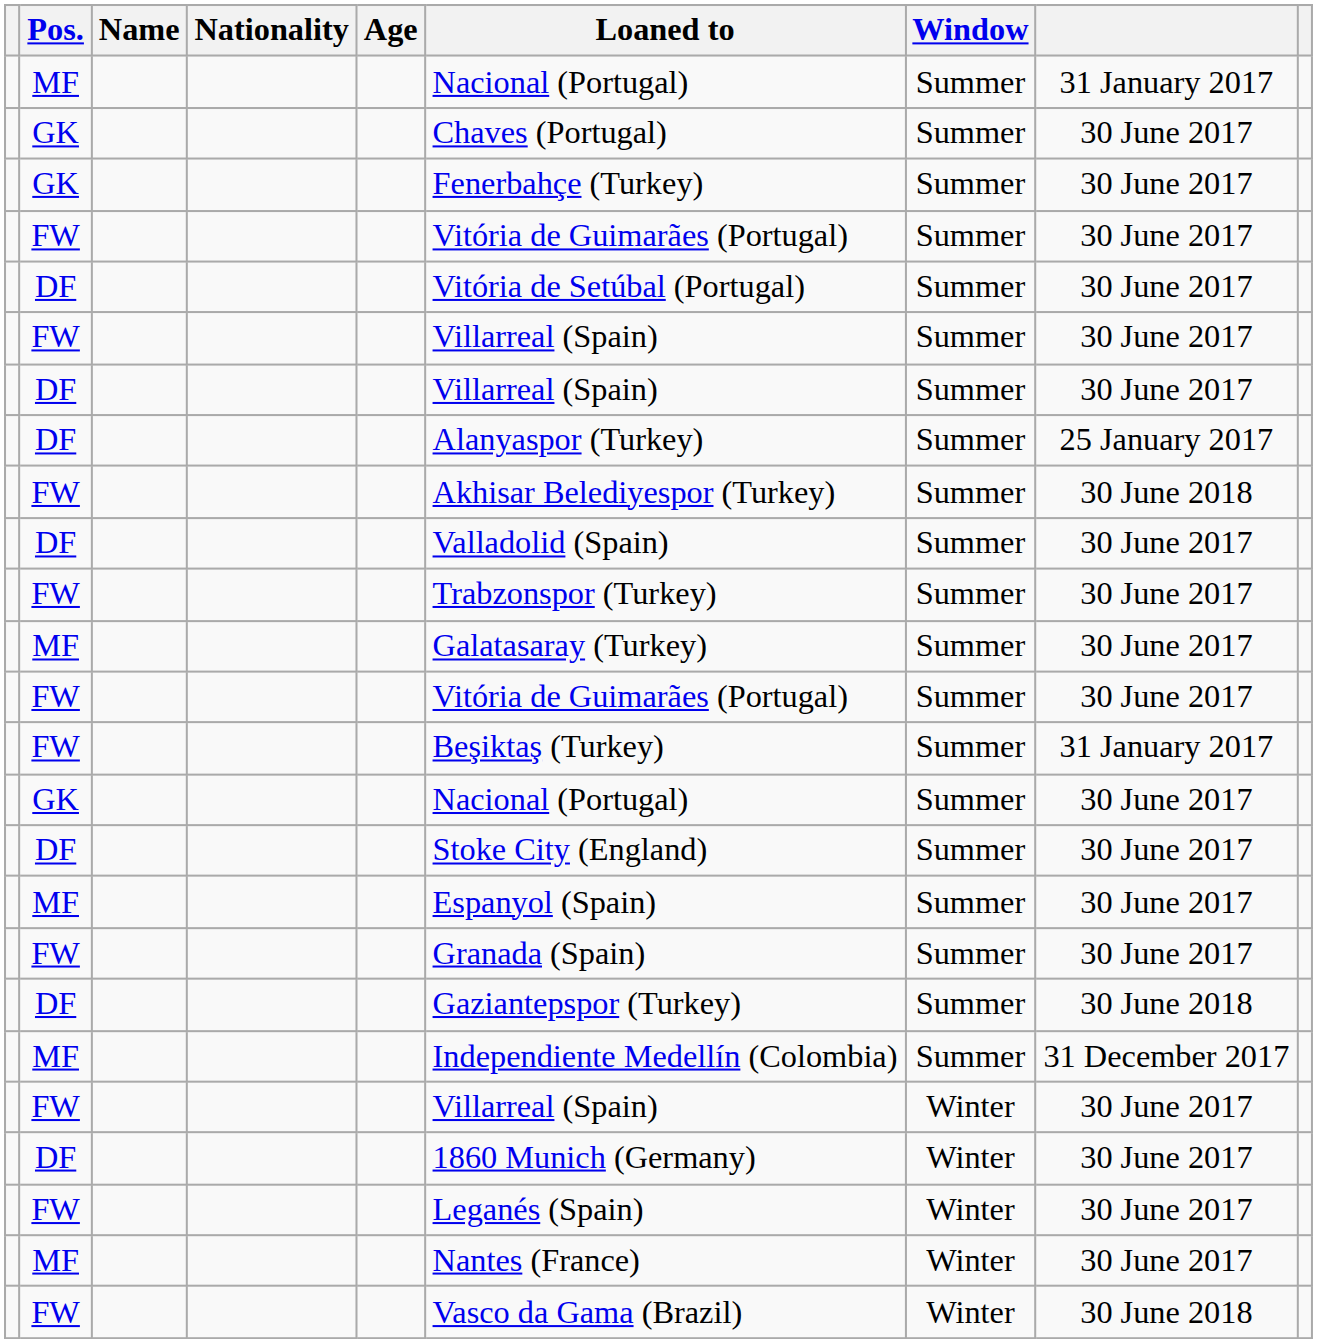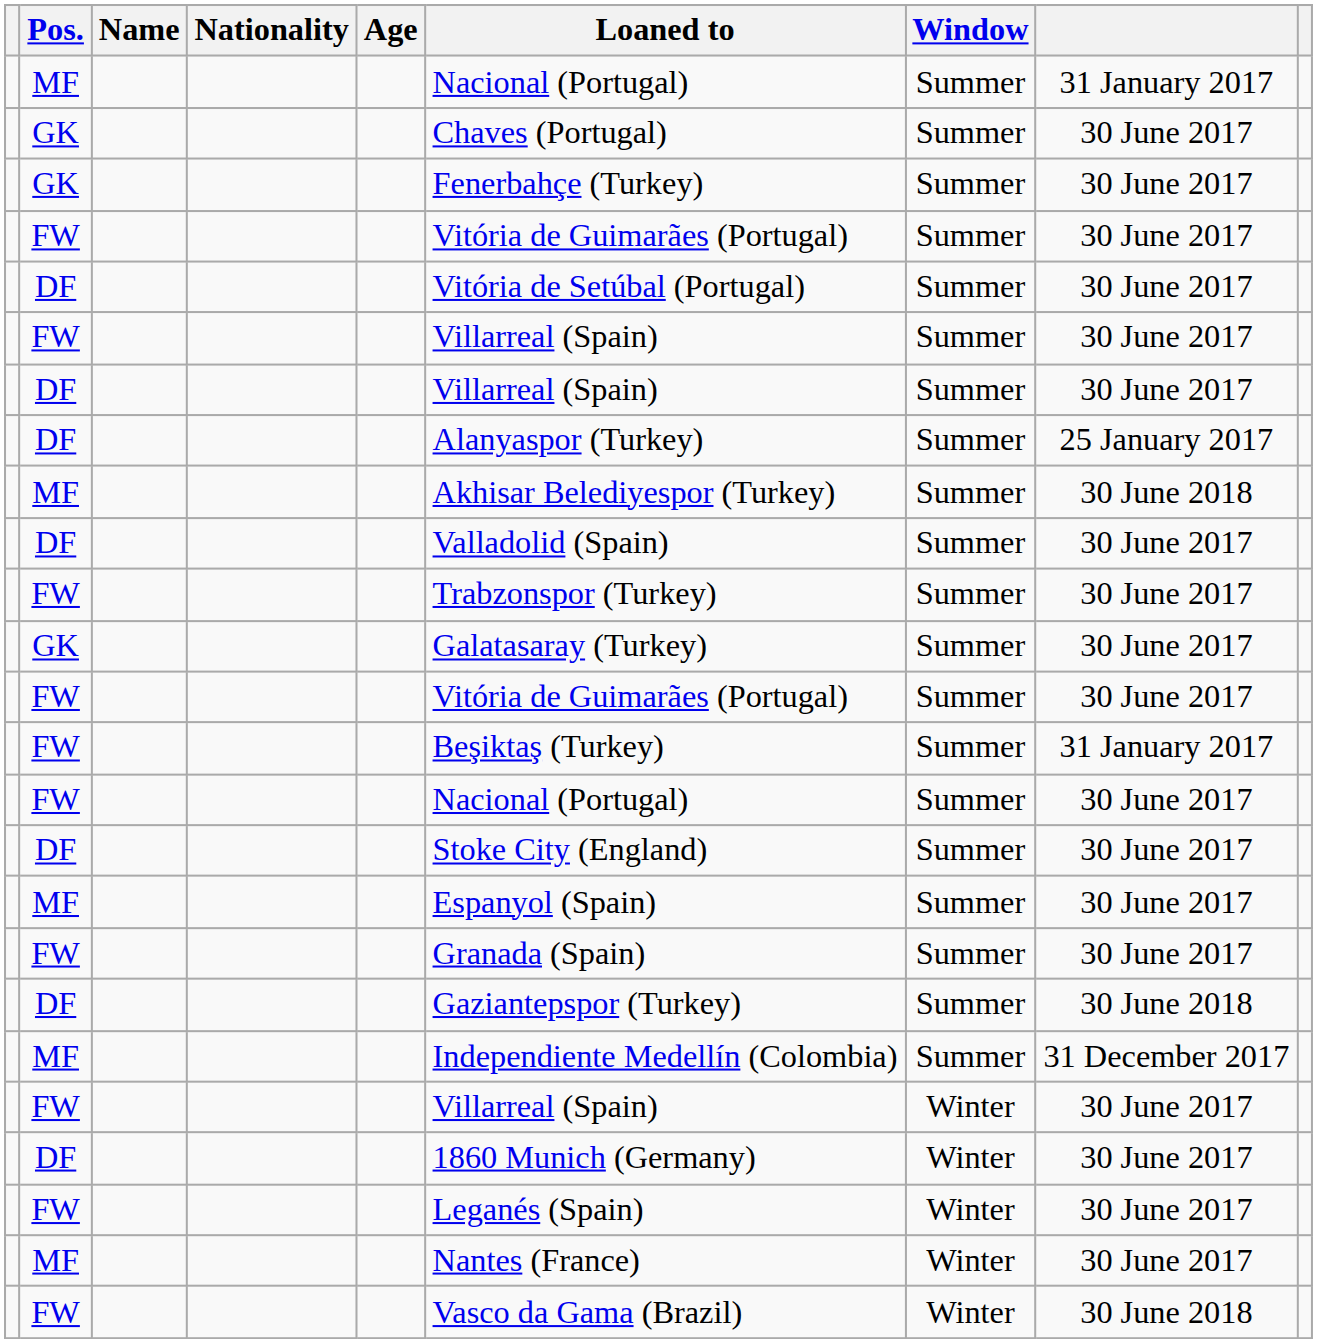(56, 491) FW -> (56, 491) MF
(56, 645) MF -> (56, 645) GK
(56, 798) GK -> (56, 798) FW
